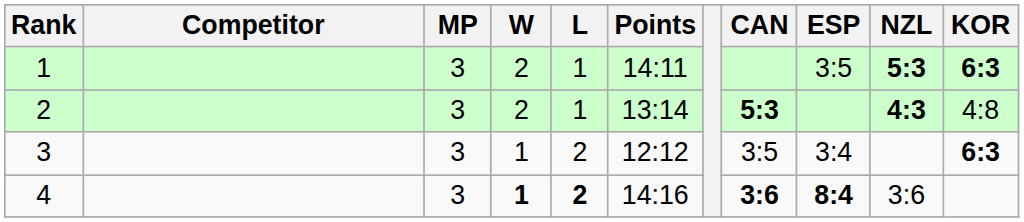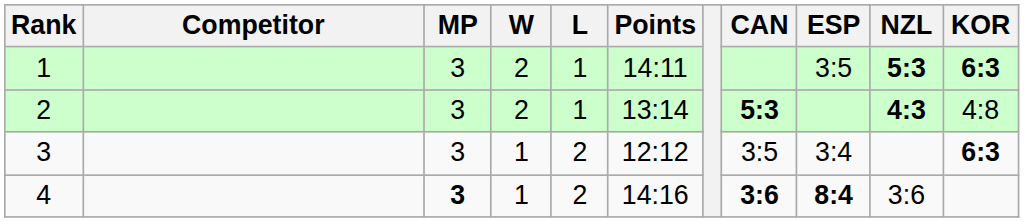(458, 195) normal -> (458, 195) bold
(521, 195) bold -> (521, 195) normal
(580, 195) bold -> (580, 195) normal
